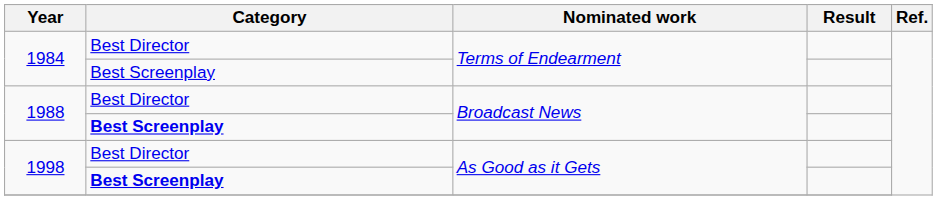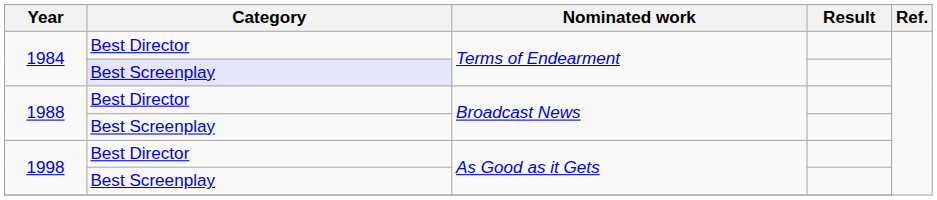(153, 72) no background -> (153, 72) lavender background
(157, 126) bold -> (153, 126) normal
(157, 180) bold -> (153, 180) normal
